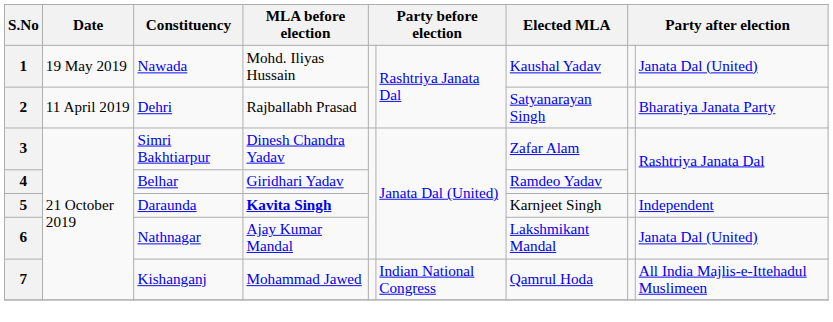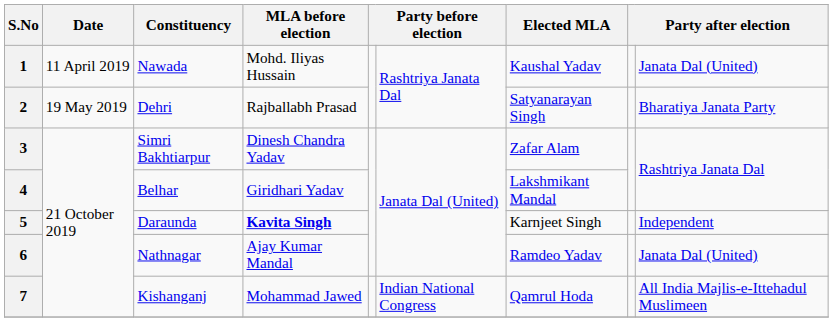(86, 66) 19 May 2019 -> (88, 66) 11 April 2019
(88, 107) 11 April 2019 -> (86, 107) 19 May 2019
(556, 181) Ramdeo Yadav -> (549, 189) Lakshmikant Mandal
(549, 238) Lakshmikant Mandal -> (556, 255) Ramdeo Yadav
